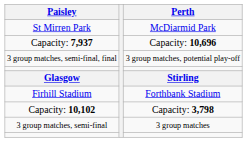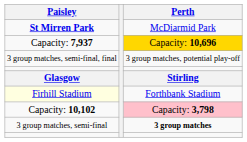(62, 27) normal -> (62, 27) bold
(183, 43) no background -> (183, 43) gold background
(62, 94) no background -> (62, 94) lightyellow background
(183, 109) no background -> (183, 109) pink background
(183, 125) normal -> (183, 125) bold
